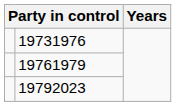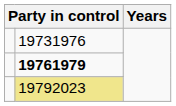(52, 64) normal -> (52, 64) bold
(52, 88) no background -> (52, 88) khaki background
